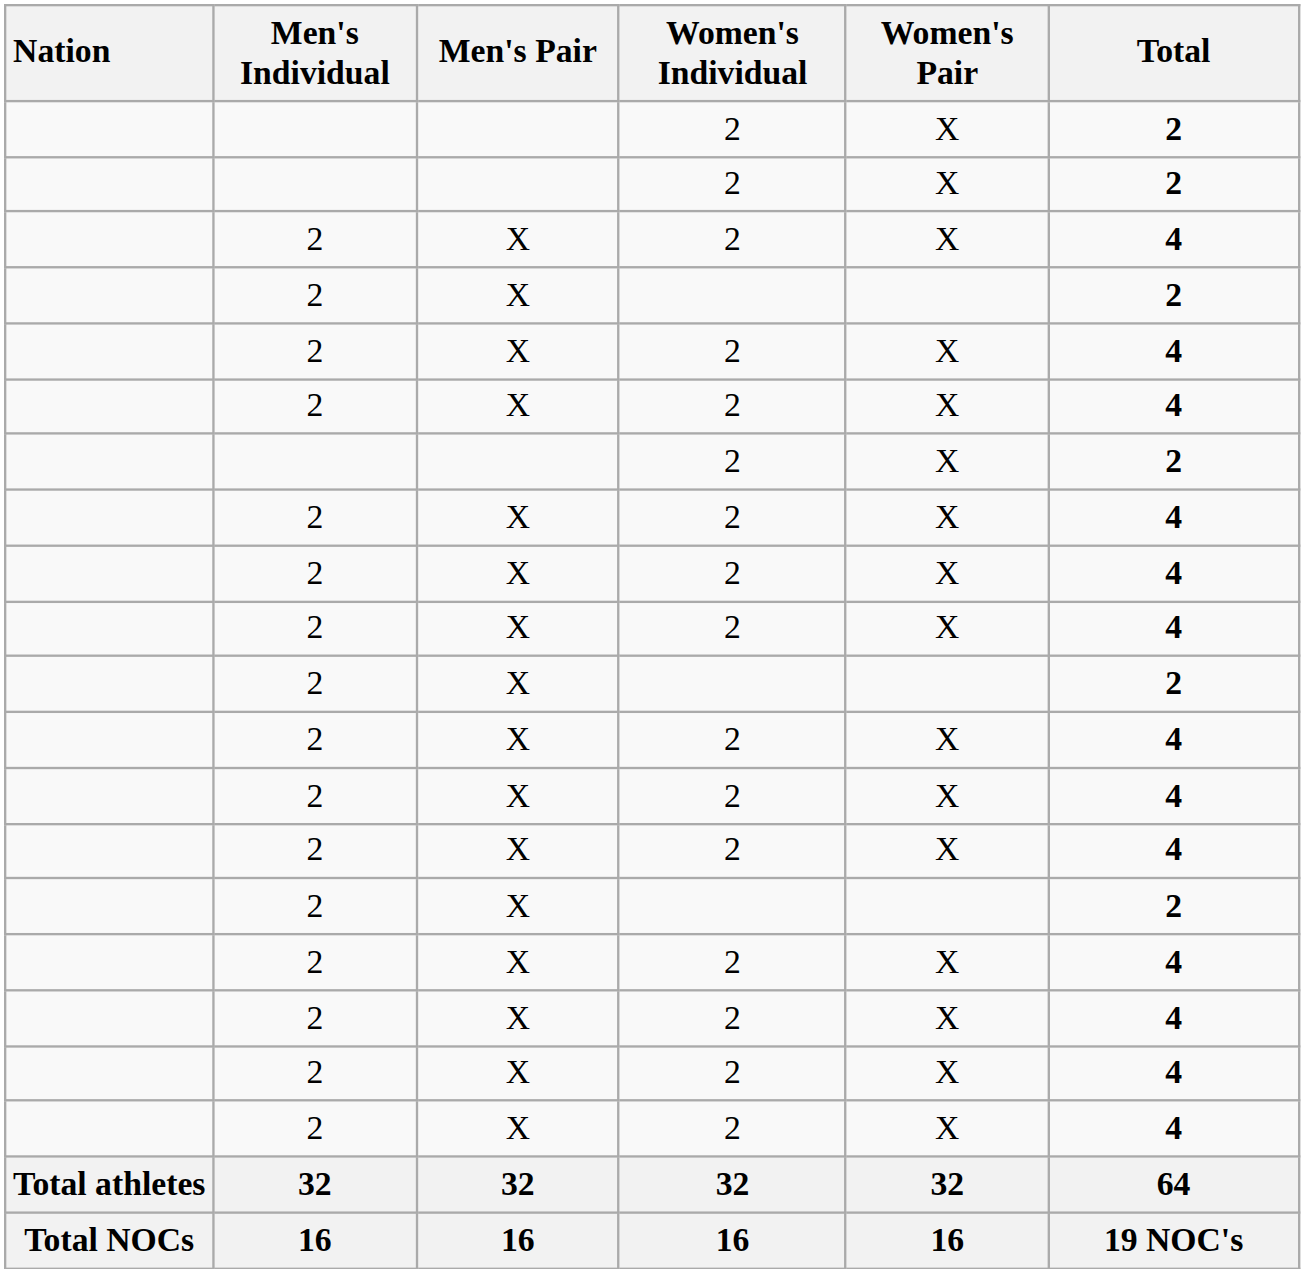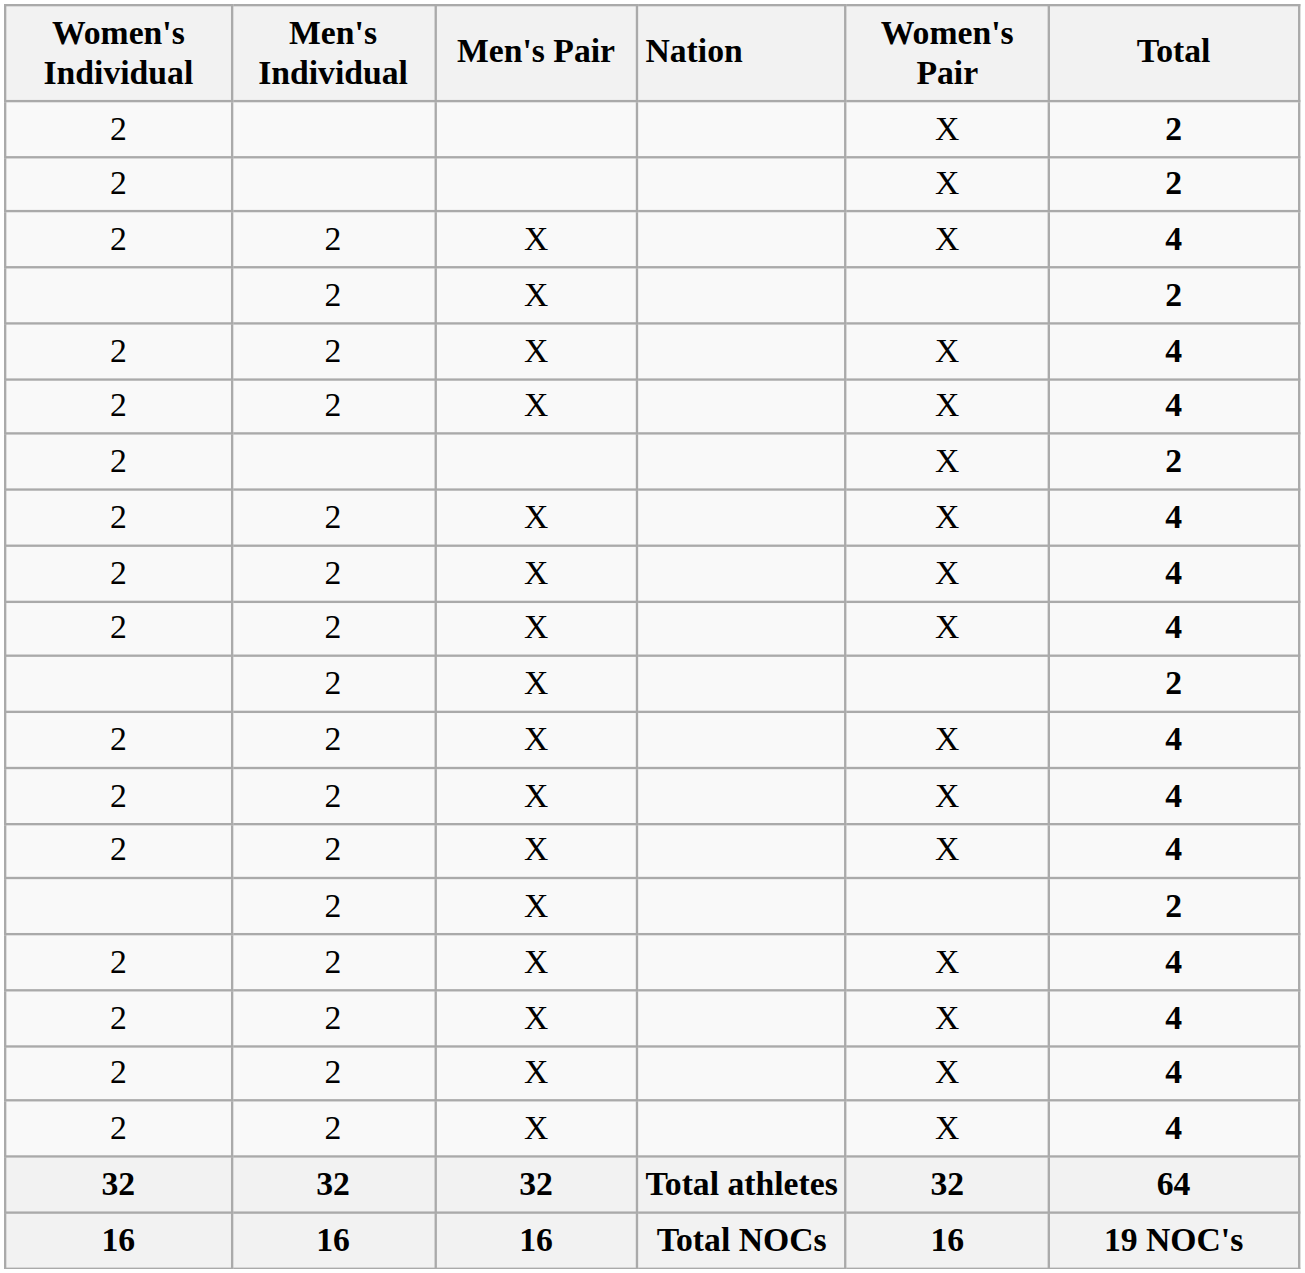columns swapped: (62, 52) <-> (733, 52)
